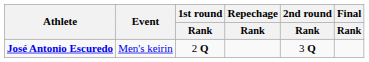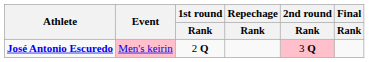(145, 49) no background -> (145, 49) pink background
(307, 49) no background -> (307, 49) pink background
